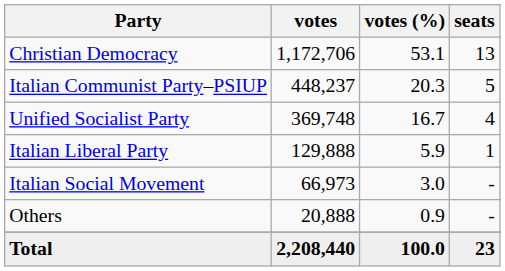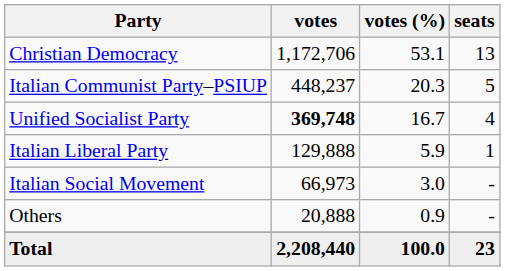(323, 118) normal -> (323, 118) bold
